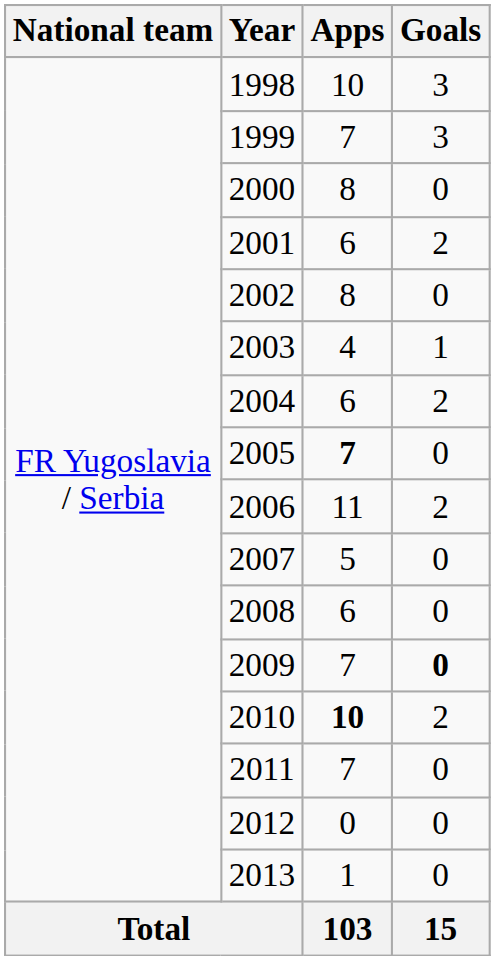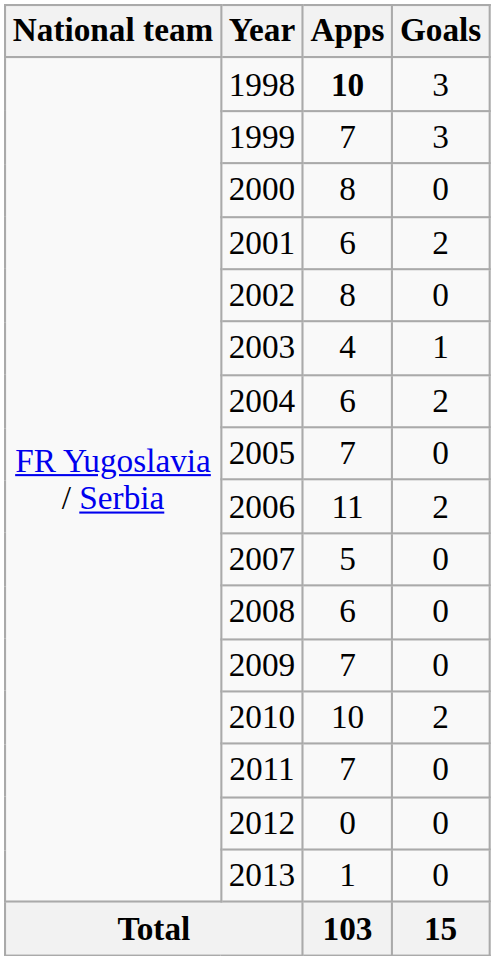(348, 83) normal -> (348, 83) bold
(348, 453) bold -> (348, 453) normal
(441, 664) bold -> (441, 664) normal
(348, 717) bold -> (348, 717) normal
